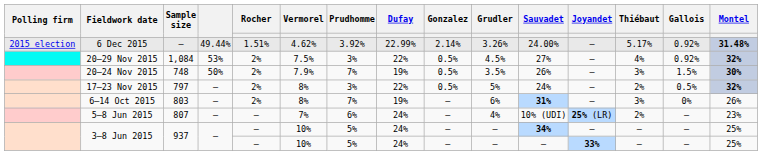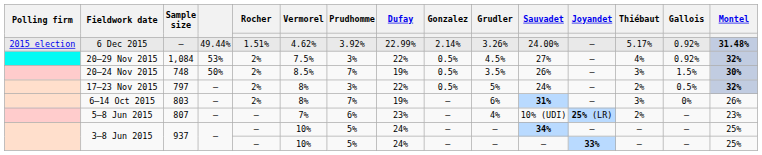(304, 72) 7.9% -> (304, 72) 8.5%
(401, 115) 24% -> (401, 115) 23%
